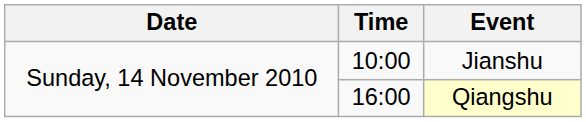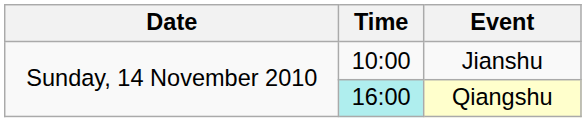(381, 97) no background -> (381, 97) paleturquoise background
